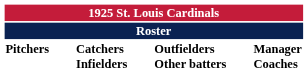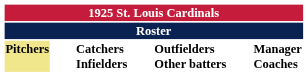(27, 49) no background -> (27, 49) khaki background
